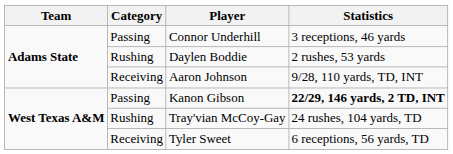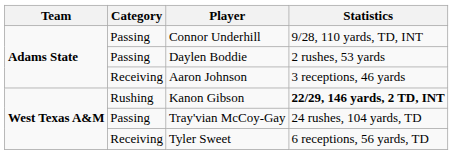(348, 36) 3 receptions, 46 yards -> (357, 36) 9/28, 110 yards, TD, INT
(132, 56) Rushing -> (130, 56) Passing
(357, 77) 9/28, 110 yards, TD, INT -> (348, 77) 3 receptions, 46 yards
(130, 97) Passing -> (132, 97) Rushing
(132, 118) Rushing -> (130, 118) Passing
